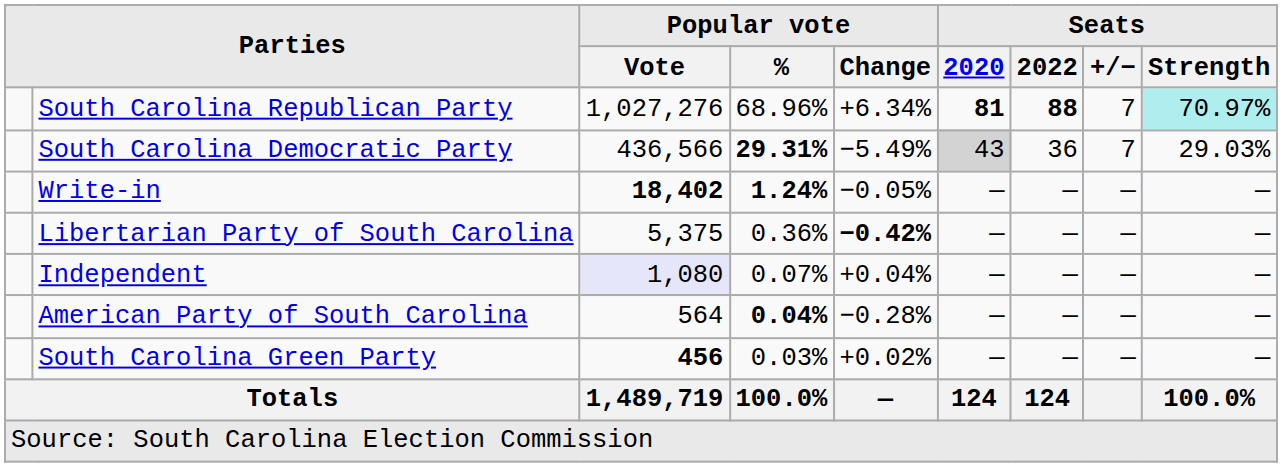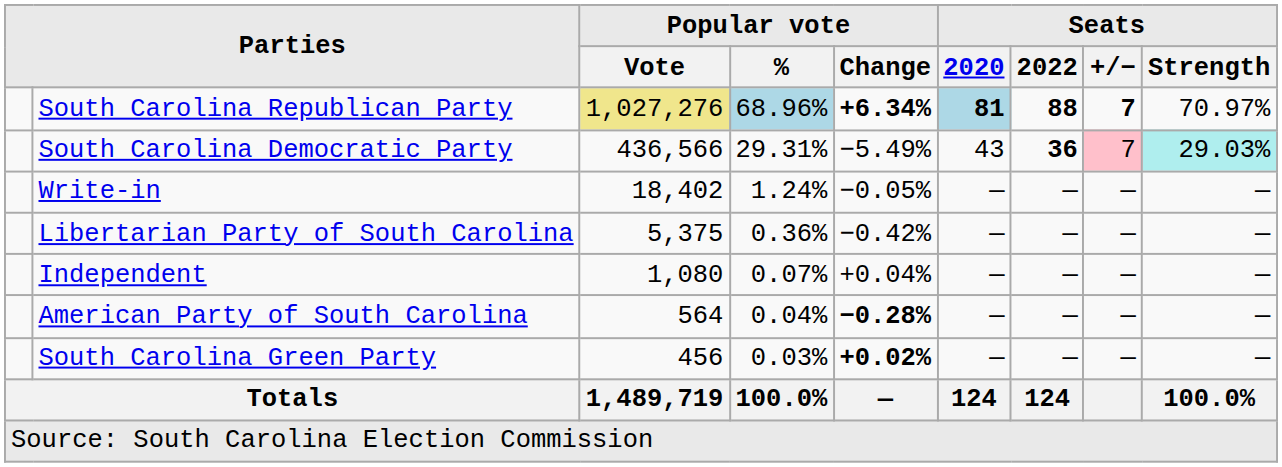(655, 109) no background -> (655, 109) khaki background
(781, 109) no background -> (781, 109) lightblue background
(885, 109) normal -> (885, 109) bold
(989, 109) no background -> (989, 109) lightblue background
(1128, 109) normal -> (1128, 109) bold
(1224, 109) paleturquoise background -> (1224, 109) no background
(781, 150) bold -> (781, 150) normal
(989, 150) lightgrey background -> (989, 150) no background
(1063, 150) normal -> (1063, 150) bold
(1128, 150) no background -> (1128, 150) pink background
(1224, 150) no background -> (1224, 150) paleturquoise background
(678, 192) bold -> (678, 192) normal
(789, 192) bold -> (789, 192) normal
(885, 233) bold -> (885, 233) normal
(685, 275) lavender background -> (685, 275) no background
(789, 316) bold -> (789, 316) normal
(885, 316) normal -> (885, 316) bold
(700, 358) bold -> (700, 358) normal
(885, 358) normal -> (885, 358) bold
